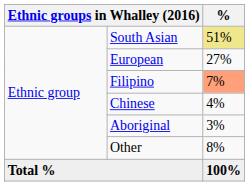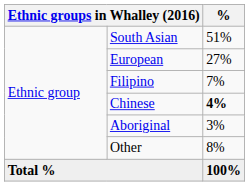(219, 37) khaki background -> (219, 37) no background
(215, 81) lightsalmon background -> (215, 81) no background
(215, 103) normal -> (217, 103) bold
